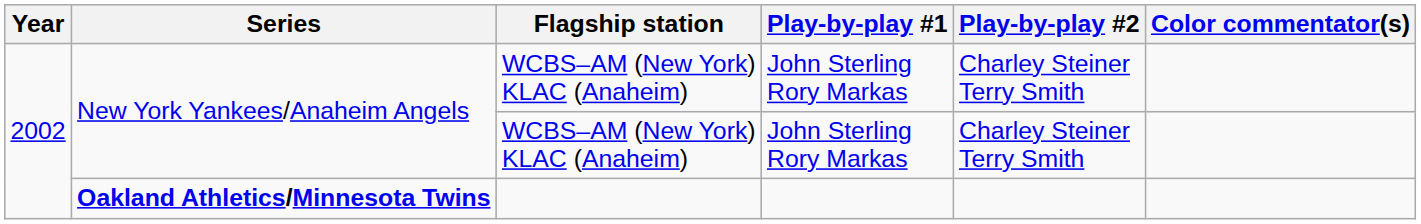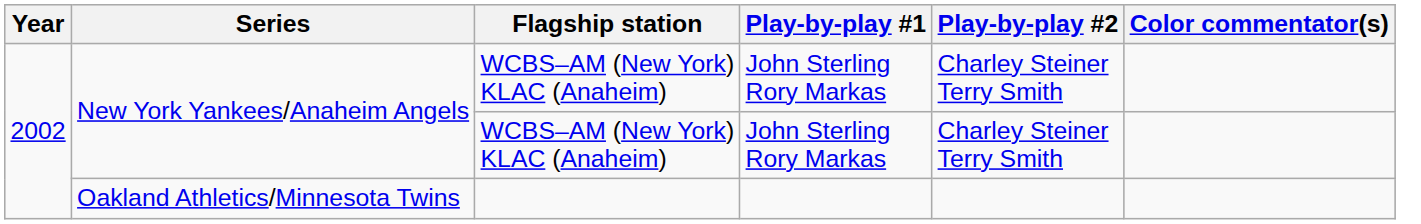(284, 197) bold -> (268, 197) normal
